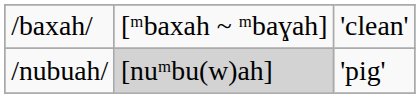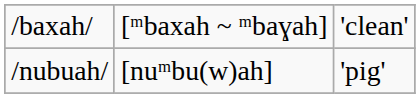(197, 70) lightgrey background -> (197, 70) no background
